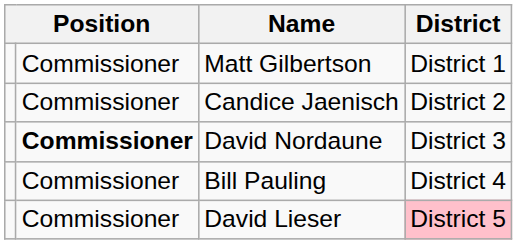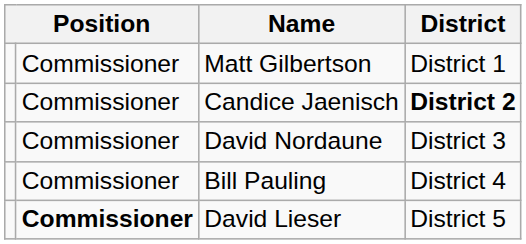(458, 102) normal -> (463, 102) bold
(107, 141) bold -> (101, 141) normal
(101, 219) normal -> (107, 219) bold
(458, 219) pink background -> (458, 219) no background
